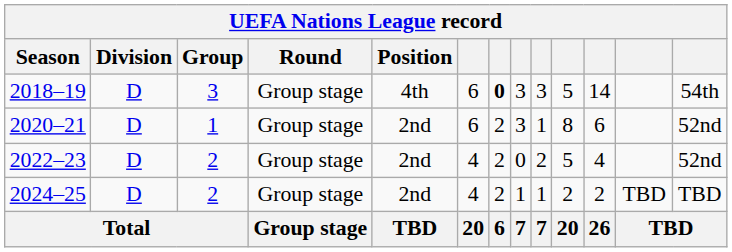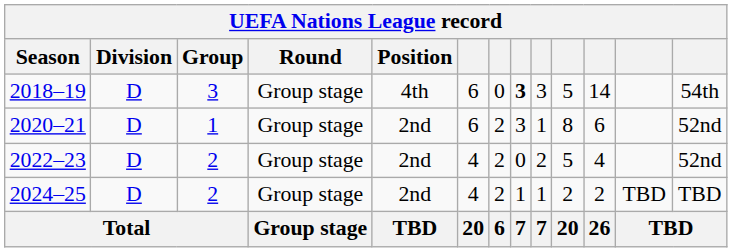(500, 90) bold -> (500, 90) normal
(520, 90) normal -> (520, 90) bold
